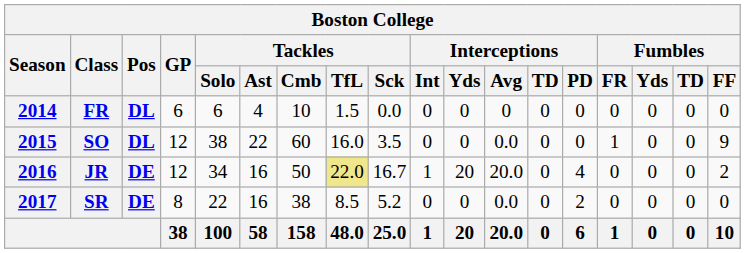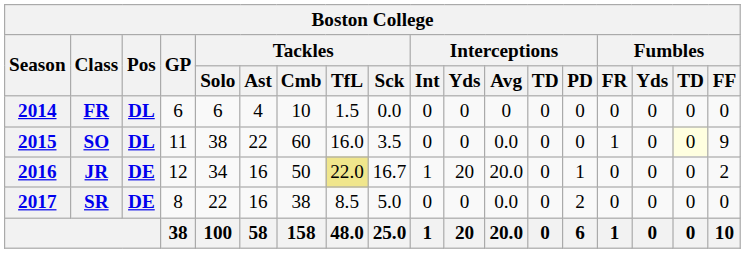(178, 141) 12 -> (178, 141) 11
(690, 141) no background -> (690, 141) lightyellow background
(580, 171) 4 -> (580, 171) 1
(389, 202) 5.2 -> (389, 202) 5.0
